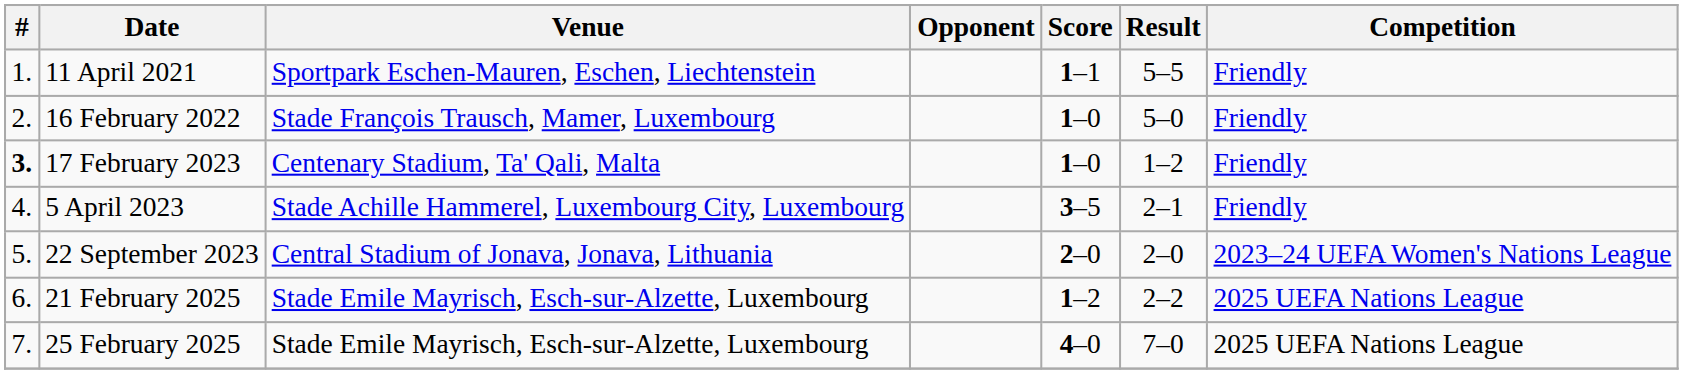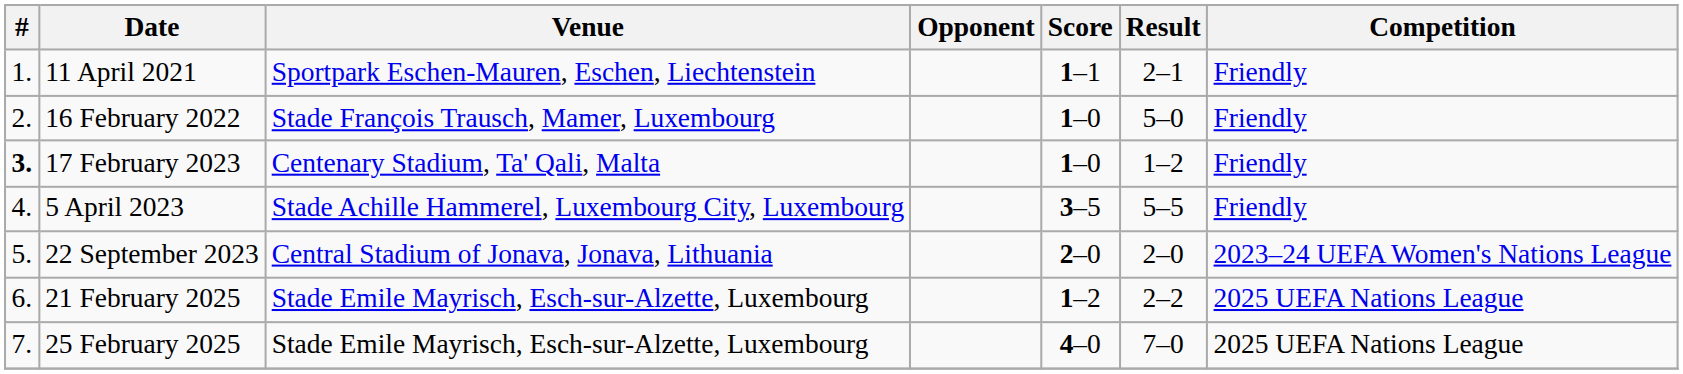(1163, 72) 5–5 -> (1163, 72) 2–1
(1163, 208) 2–1 -> (1163, 208) 5–5
